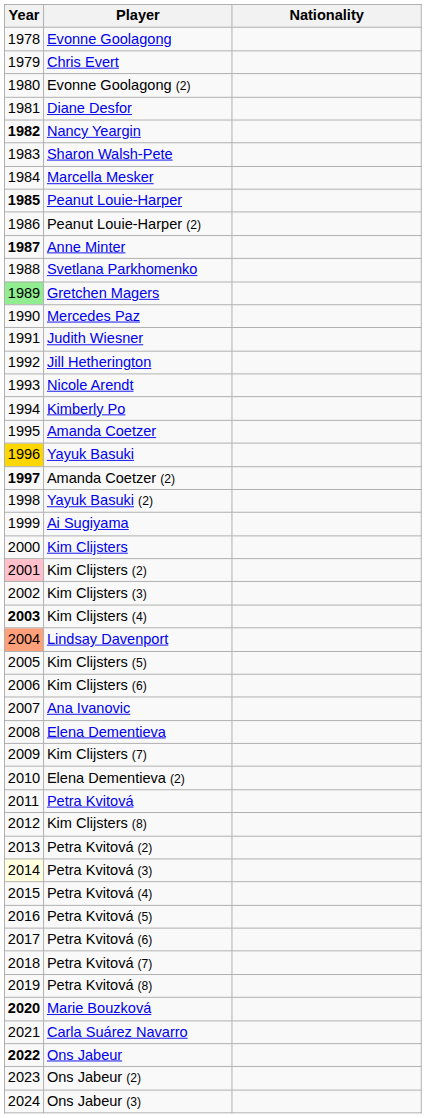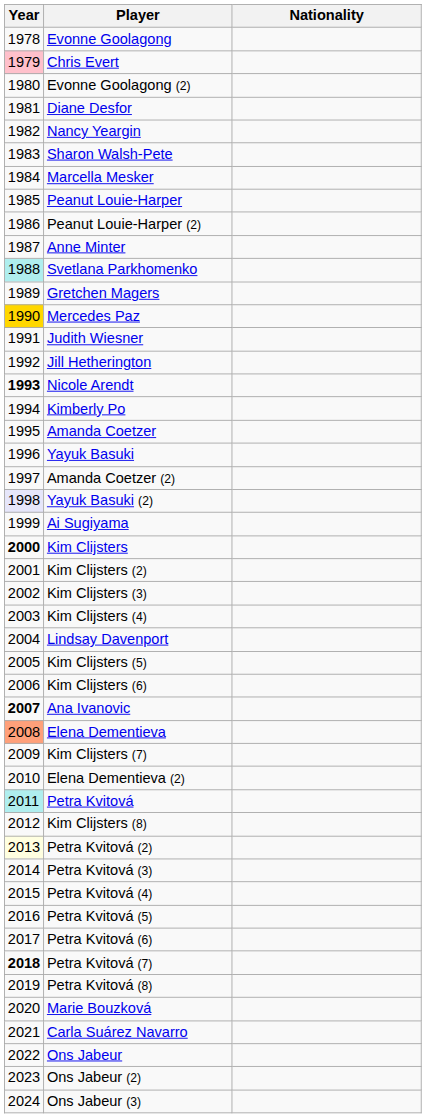(24, 62) no background -> (24, 62) pink background
(24, 131) bold -> (24, 131) normal
(24, 200) bold -> (24, 200) normal
(24, 246) bold -> (24, 246) normal
(24, 270) no background -> (24, 270) paleturquoise background
(24, 293) lightgreen background -> (24, 293) no background
(24, 316) no background -> (24, 316) gold background
(24, 385) normal -> (24, 385) bold
(24, 454) gold background -> (24, 454) no background
(24, 477) bold -> (24, 477) normal
(24, 500) no background -> (24, 500) lavender background
(24, 547) normal -> (24, 547) bold
(24, 570) pink background -> (24, 570) no background
(24, 616) bold -> (24, 616) normal
(24, 639) lightsalmon background -> (24, 639) no background
(24, 708) normal -> (24, 708) bold
(24, 731) no background -> (24, 731) lightsalmon background
(23, 801) no background -> (23, 801) paleturquoise background
(24, 847) no background -> (24, 847) lightyellow background
(24, 870) lightyellow background -> (24, 870) no background
(24, 962) normal -> (24, 962) bold
(24, 1008) bold -> (24, 1008) normal
(24, 1055) bold -> (24, 1055) normal
